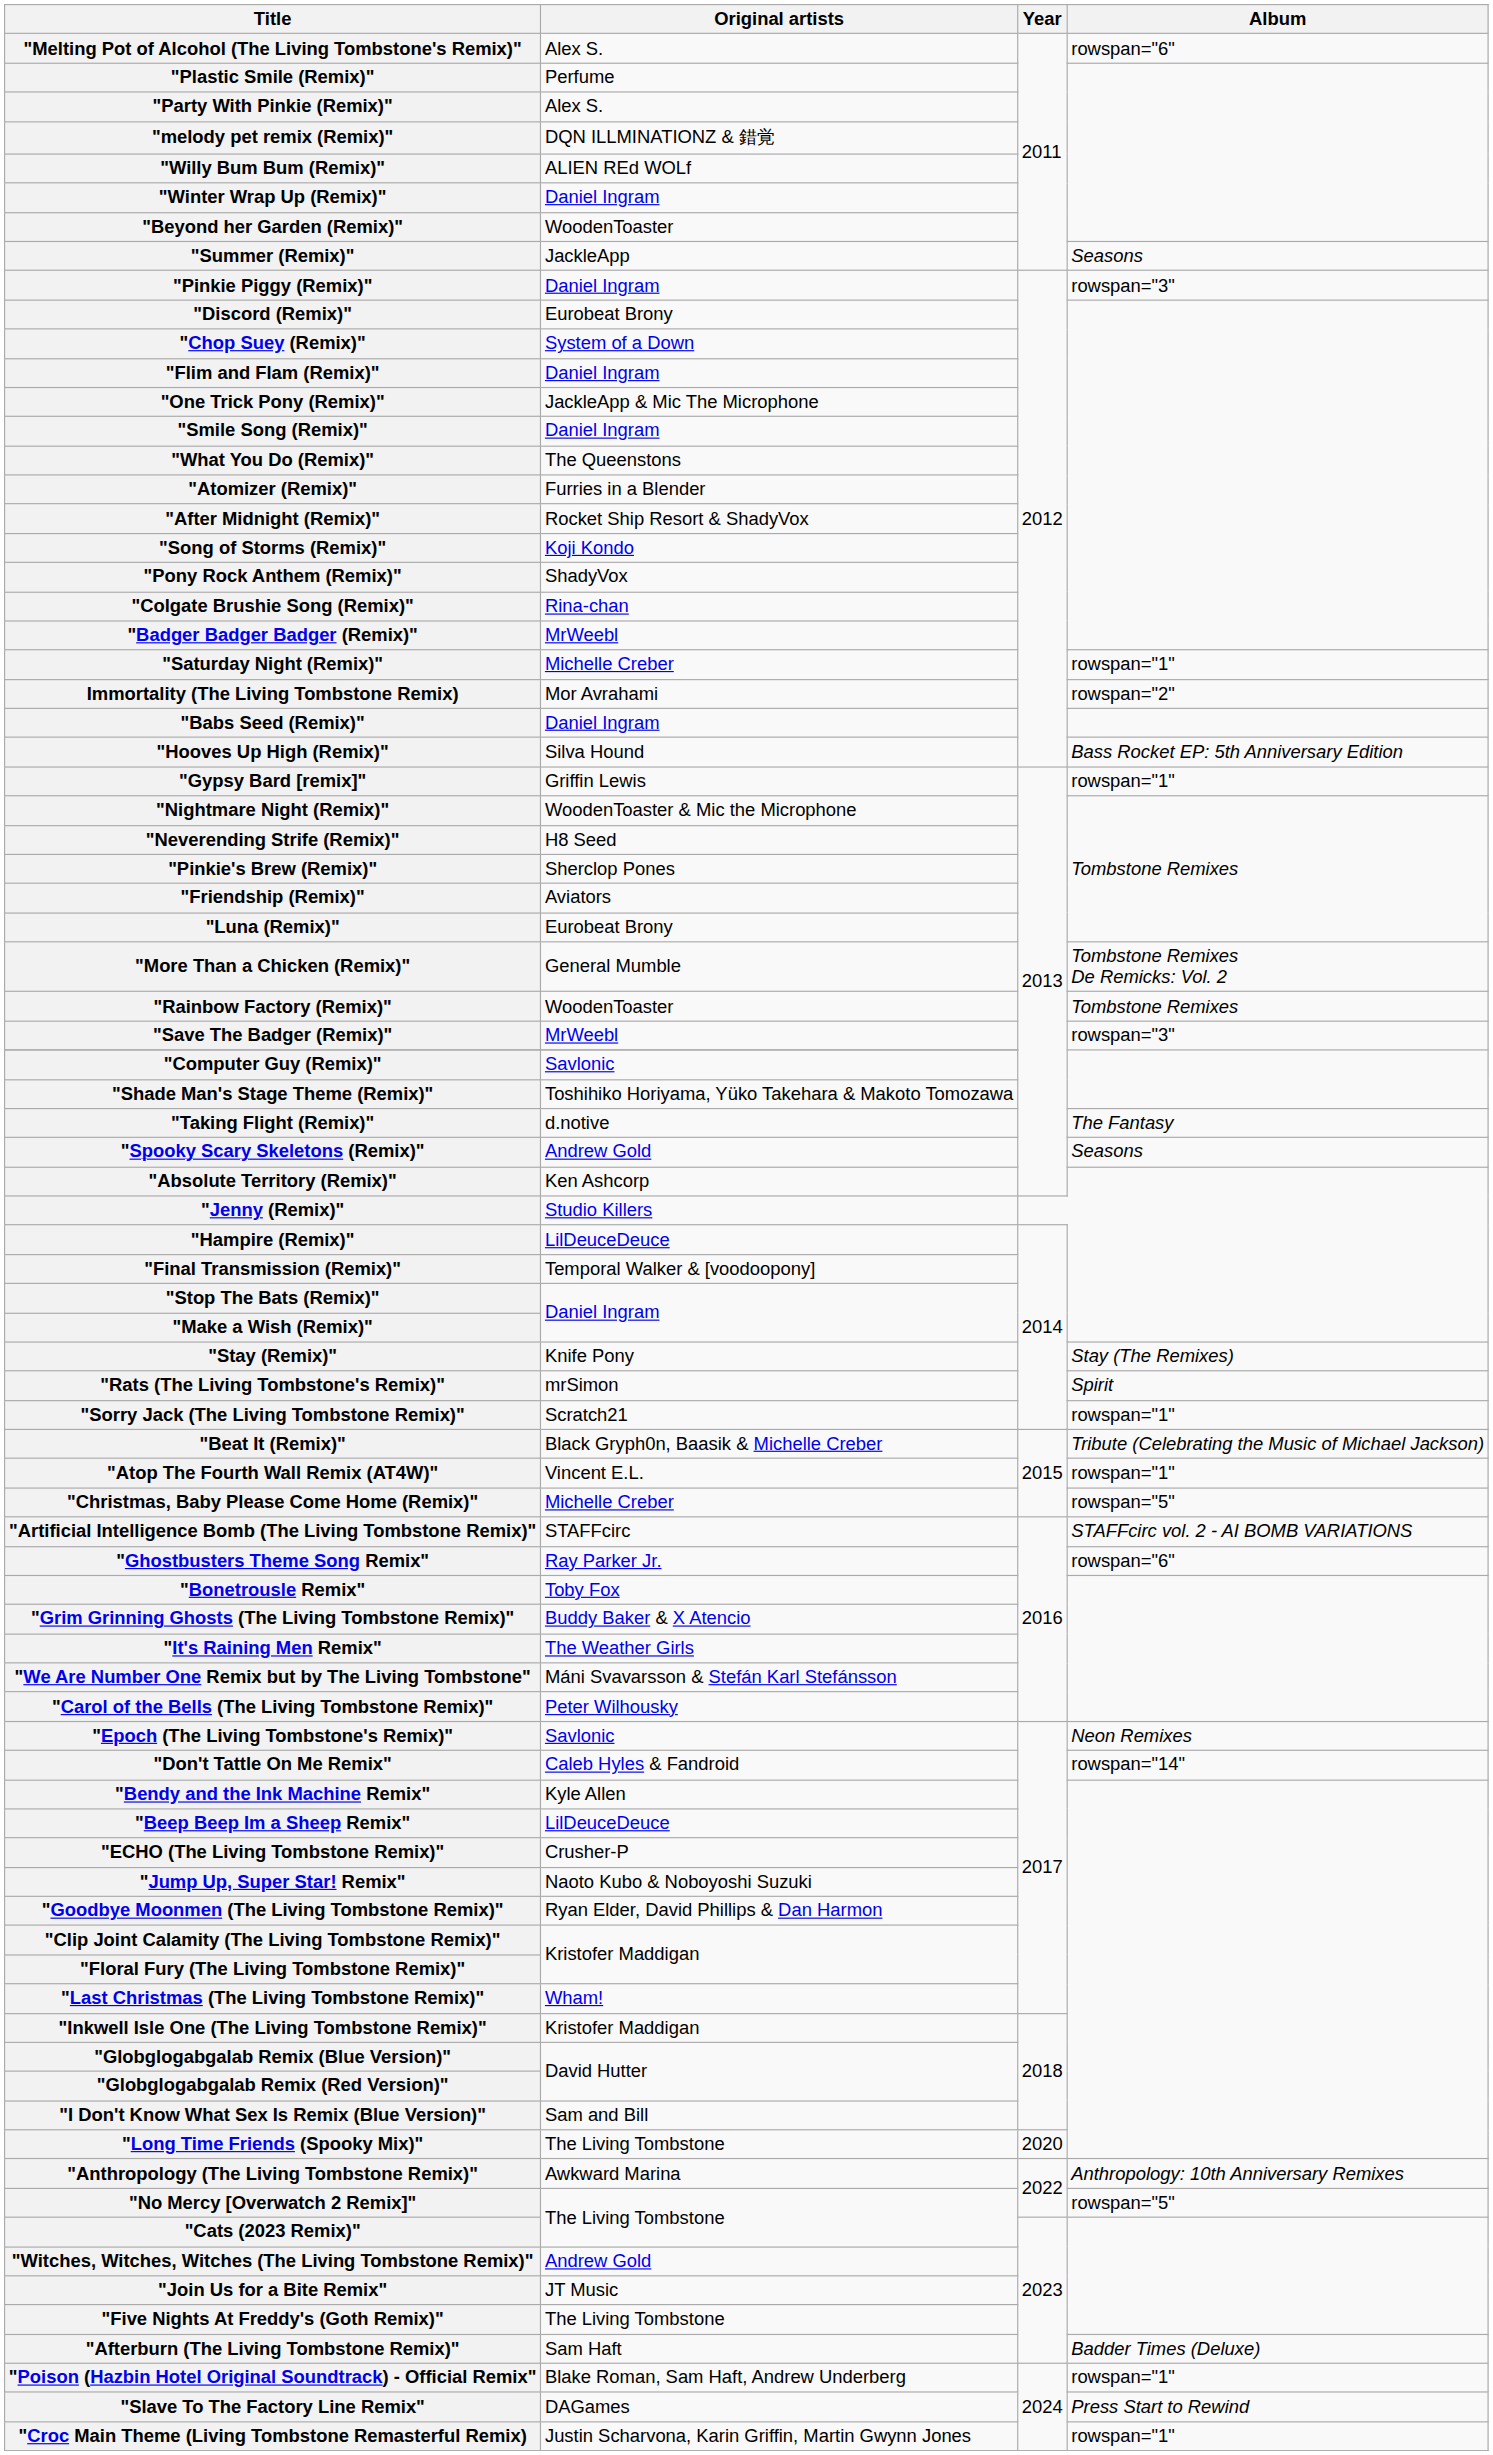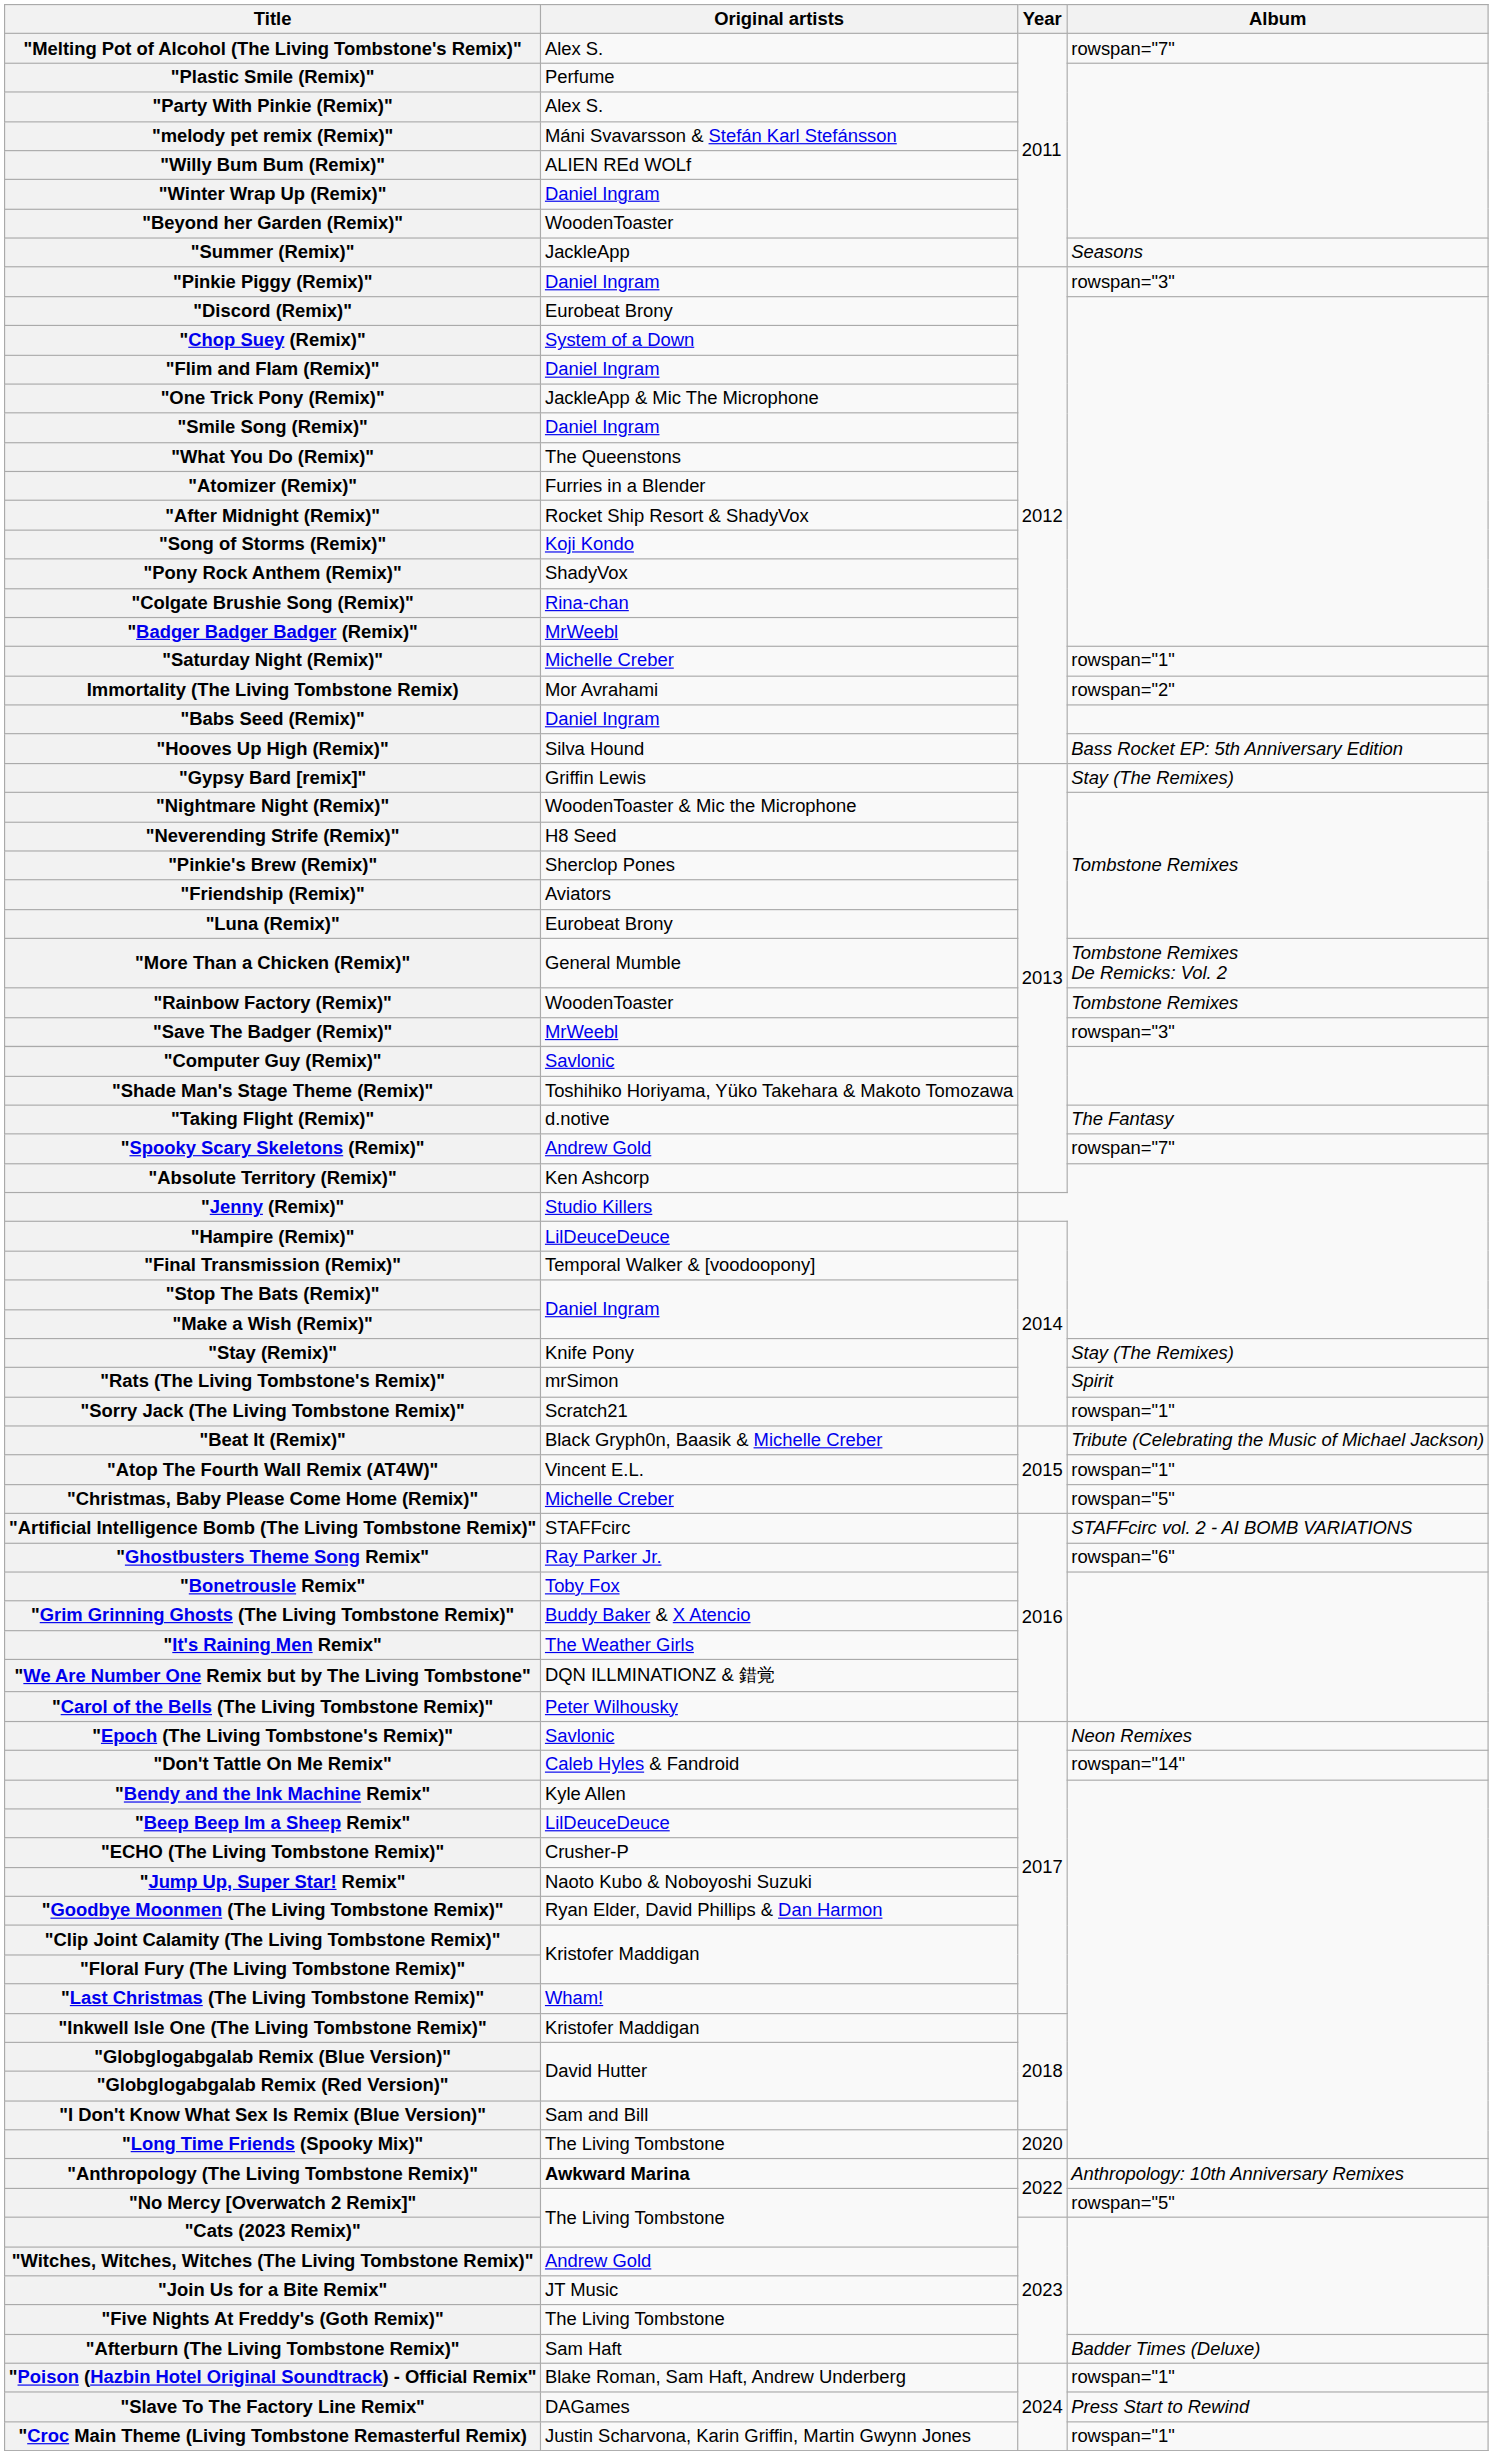(1123, 48) rowspan="6" -> (1123, 48) rowspan="7"
(660, 136) DQN ILLMINATIONZ & 錯覚 -> (721, 135) Máni Svavarsson & Stefán Karl Stefánsson
(1123, 781) rowspan="1" -> (1153, 777) Stay (The Remixes)
(1107, 1152) Seasons -> (1123, 1148) rowspan="7"
(721, 1677) Máni Svavarsson & Stefán Karl Stefánsson -> (660, 1675) DQN ILLMINATIONZ & 錯覚
(613, 2173) normal -> (617, 2173) bold
